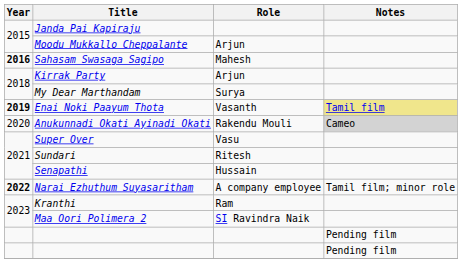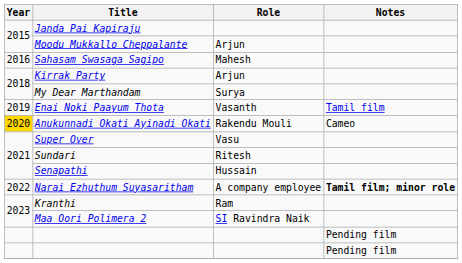(18, 60) bold -> (18, 60) normal
(18, 108) bold -> (18, 108) normal
(355, 108) khaki background -> (355, 108) no background
(18, 124) no background -> (18, 124) gold background
(341, 124) lightgrey background -> (341, 124) no background
(18, 187) bold -> (18, 187) normal
(390, 187) normal -> (390, 187) bold
